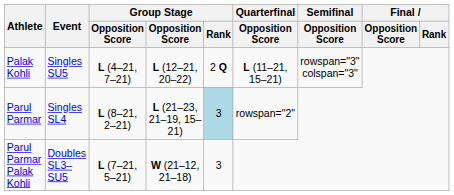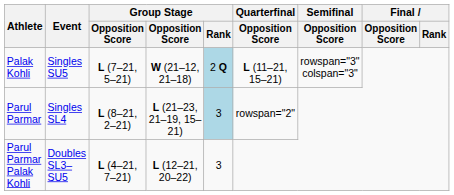(118, 74) L (4–21, 7–21) -> (118, 74) L (7–21, 5–21)
(175, 74) L (12–21, 20–22) -> (175, 74) W (21–12, 21–18)
(219, 68) no background -> (219, 68) lightblue background
(118, 171) L (7–21, 5–21) -> (118, 171) L (4–21, 7–21)
(175, 171) W (21–12, 21–18) -> (175, 171) L (12–21, 20–22)
